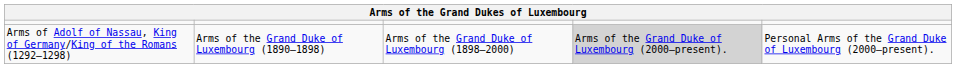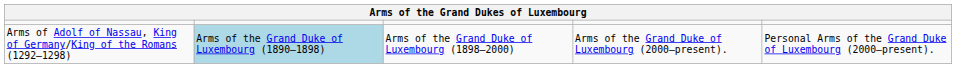(270, 44) no background -> (270, 44) lightblue background
(651, 44) lightgrey background -> (651, 44) no background
